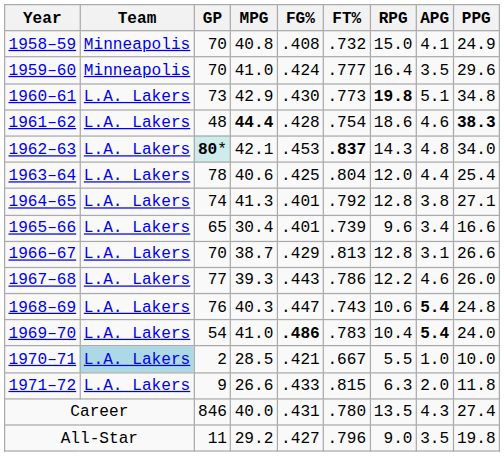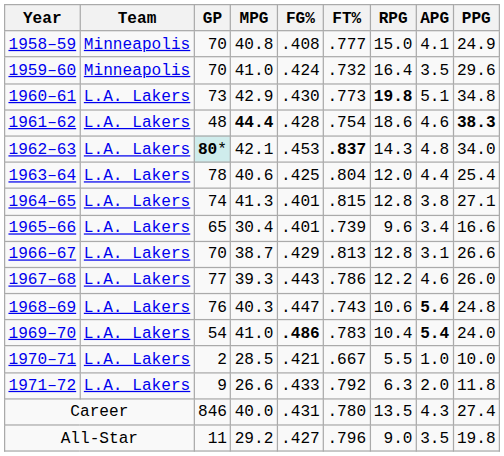(347, 44) .732 -> (347, 44) .777
(347, 70) .777 -> (347, 70) .732
(347, 202) .792 -> (347, 202) .815
(137, 359) lightblue background -> (137, 359) no background
(347, 386) .815 -> (347, 386) .792
